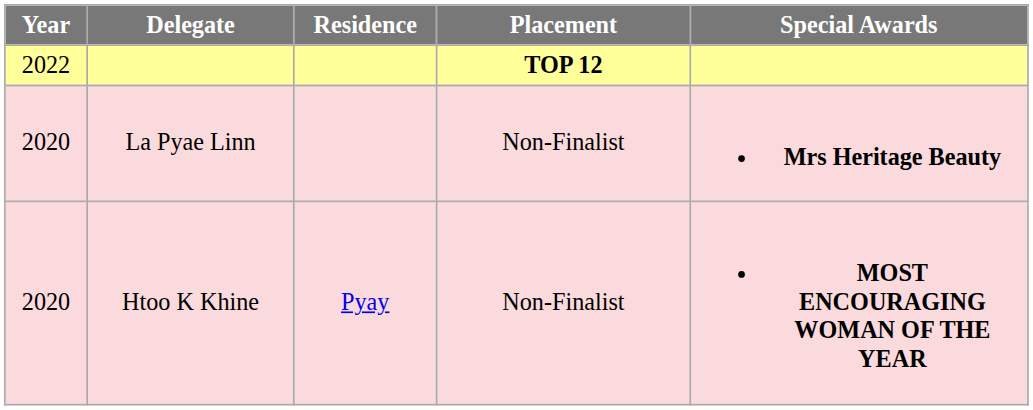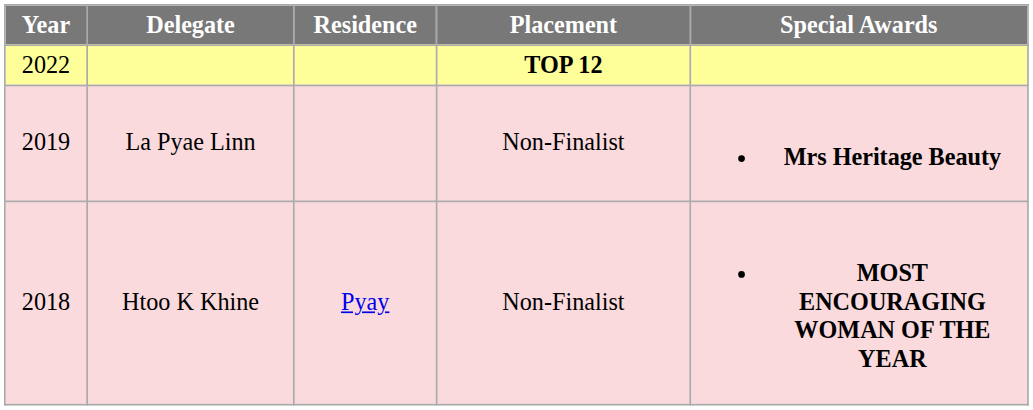(46, 143) 2020 -> (46, 143) 2019
(46, 302) 2020 -> (46, 302) 2018
